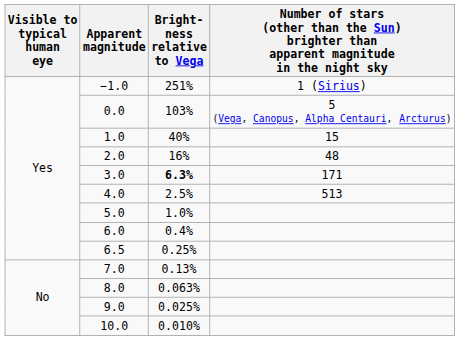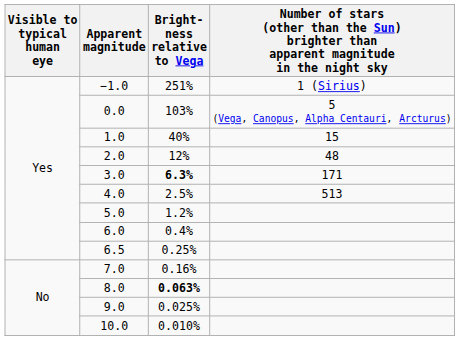(179, 156) 16% -> (179, 156) 12%
(179, 213) 1.0% -> (179, 213) 1.2%
(179, 269) 0.13% -> (179, 269) 0.16%
(179, 288) normal -> (179, 288) bold
